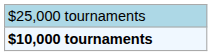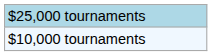(80, 39) bold -> (77, 39) normal
